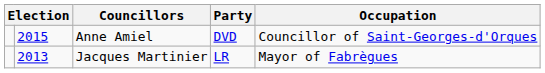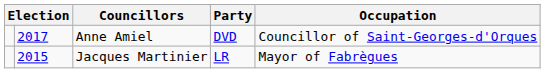(33, 36) 2015 -> (33, 36) 2017
(33, 57) 2013 -> (33, 57) 2015
